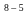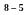(14, 7) normal -> (14, 7) bold
